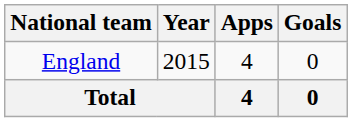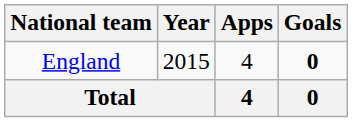(313, 60) normal -> (313, 60) bold
